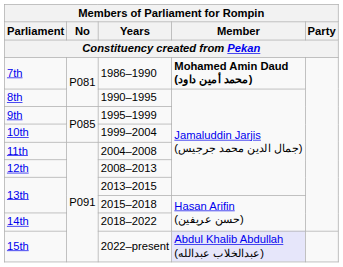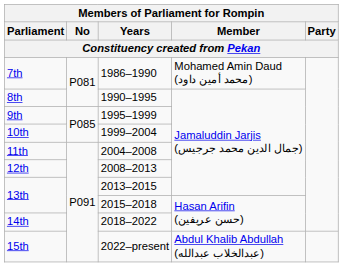(231, 73) bold -> (228, 73) normal
(229, 246) lavender background -> (229, 246) no background
